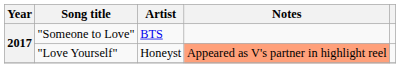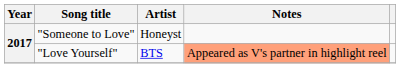(151, 33) BTS -> (161, 33) Honeyst
(161, 53) Honeyst -> (151, 53) BTS
